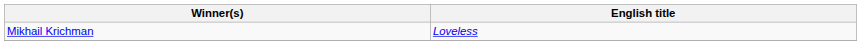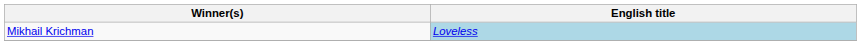(455, 31) no background -> (455, 31) lightblue background
